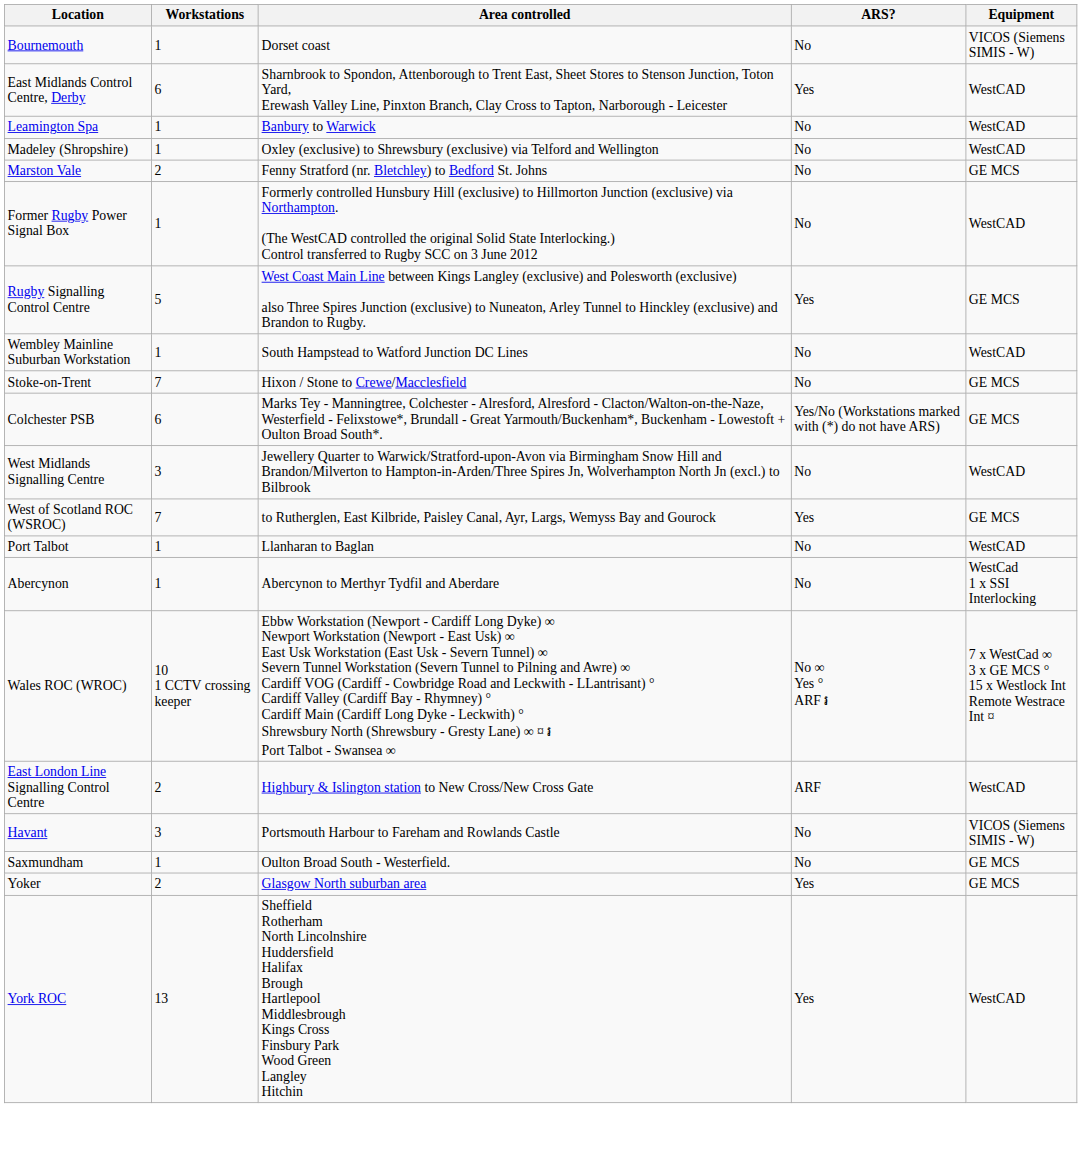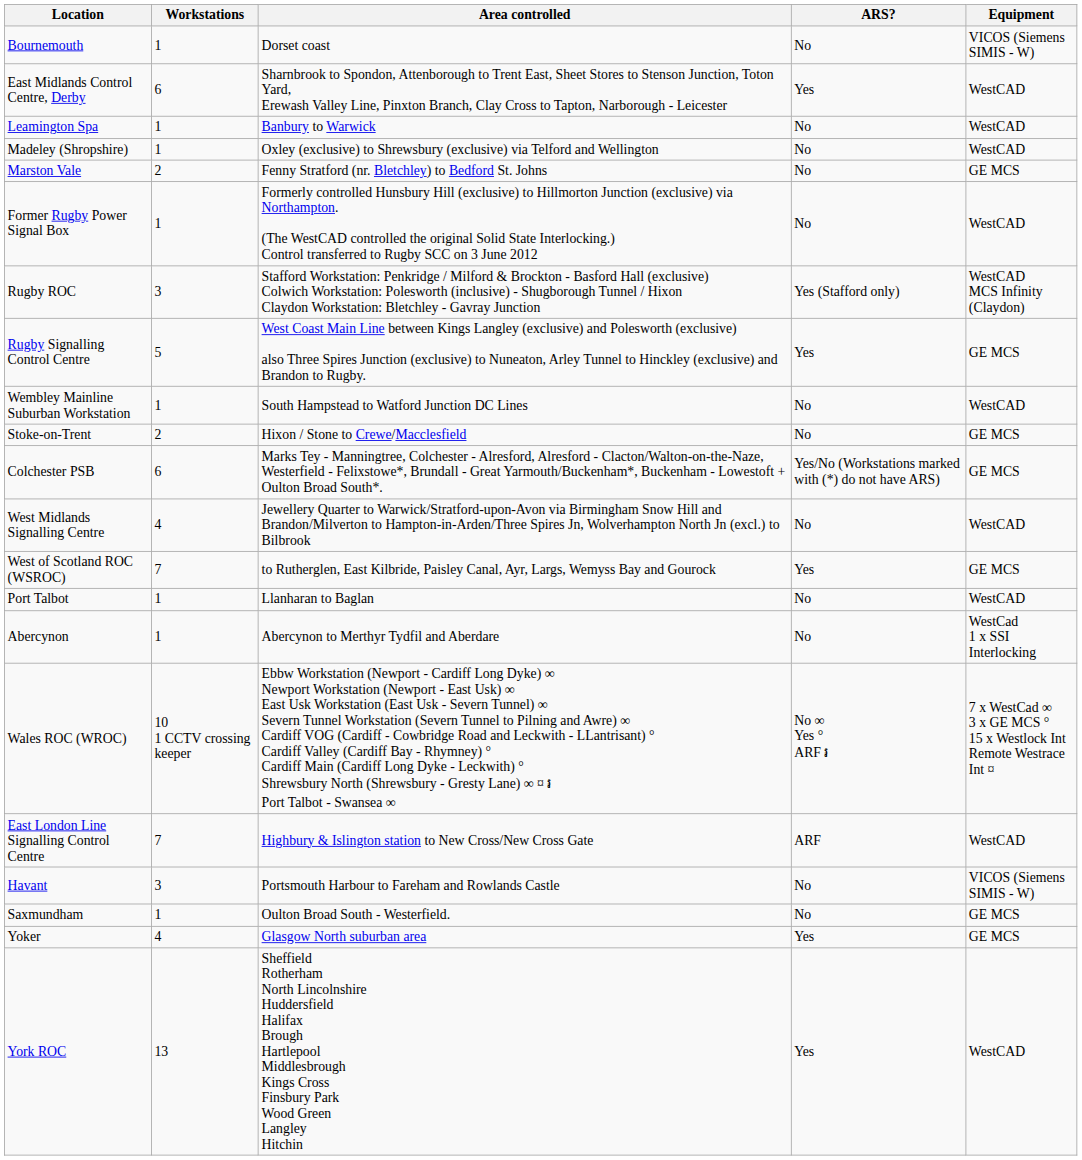+ row: (42, 292)
(158, 382) 7 -> (158, 434) 2
(158, 472) 3 -> (158, 524) 4
(158, 787) 2 -> (158, 840) 7
(158, 884) 2 -> (158, 936) 4
